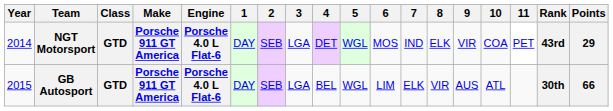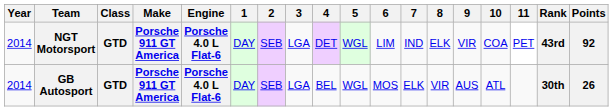(385, 43) MOS -> (385, 43) LIM
(589, 43) 29 -> (589, 43) 92
(19, 86) 2015 -> (19, 86) 2014
(385, 86) LIM -> (385, 86) MOS
(589, 86) 66 -> (589, 86) 26
